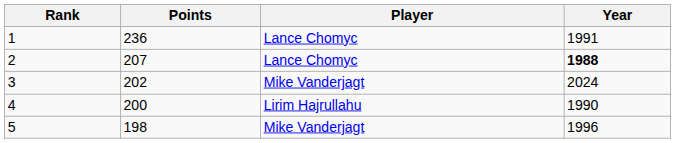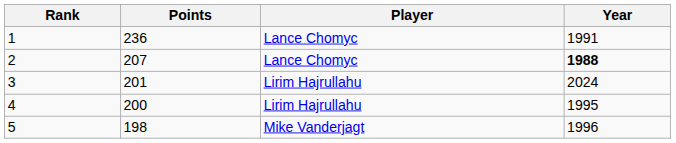(135, 82) 202 -> (135, 82) 201
(314, 82) Mike Vanderjagt -> (313, 82) Lirim Hajrullahu
(583, 104) 1990 -> (583, 104) 1995
